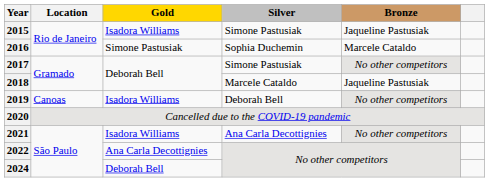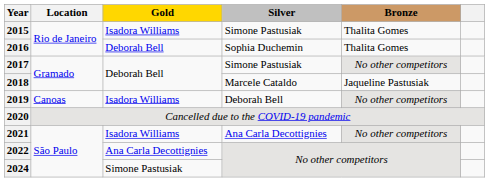(386, 30) Jaqueline Pastusiak -> (376, 30) Thalita Gomes
(144, 47) Simone Pastusiak -> (134, 47) Deborah Bell
(380, 47) Marcele Cataldo -> (376, 47) Thalita Gomes
(134, 168) Deborah Bell -> (144, 168) Simone Pastusiak
